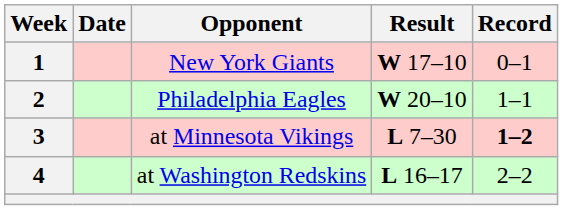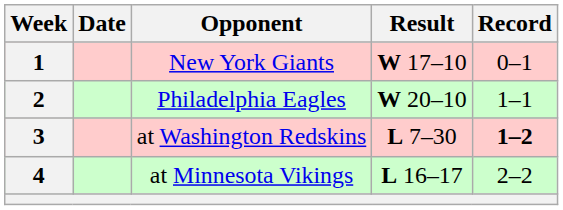(252, 136) at Minnesota Vikings -> (252, 136) at Washington Redskins
(252, 174) at Washington Redskins -> (252, 174) at Minnesota Vikings
